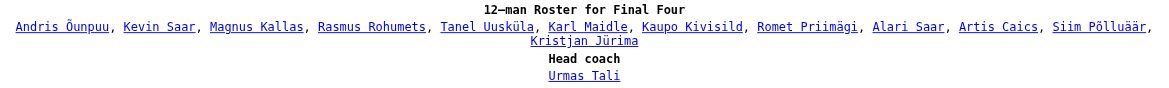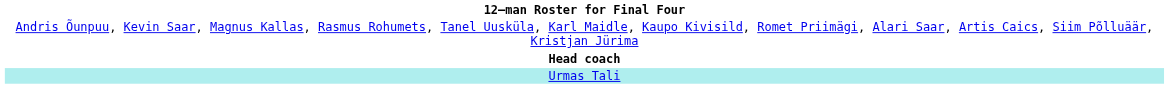(584, 76) no background -> (584, 76) paleturquoise background
